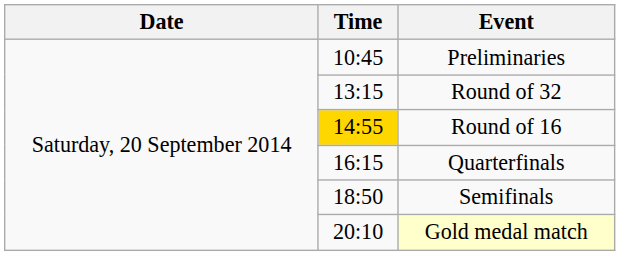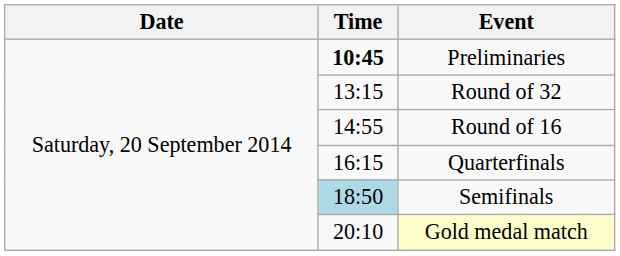(358, 57) normal -> (358, 57) bold
(358, 127) gold background -> (358, 127) no background
(358, 197) no background -> (358, 197) lightblue background
